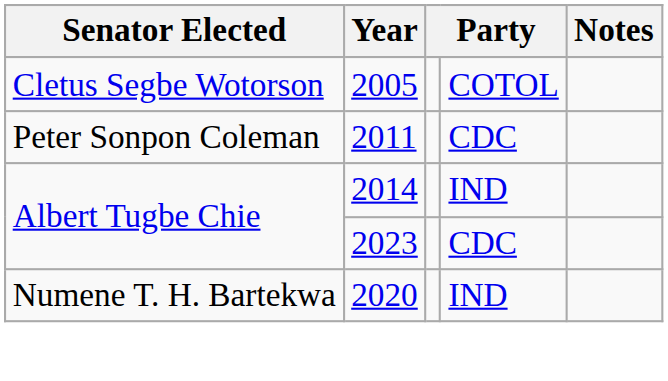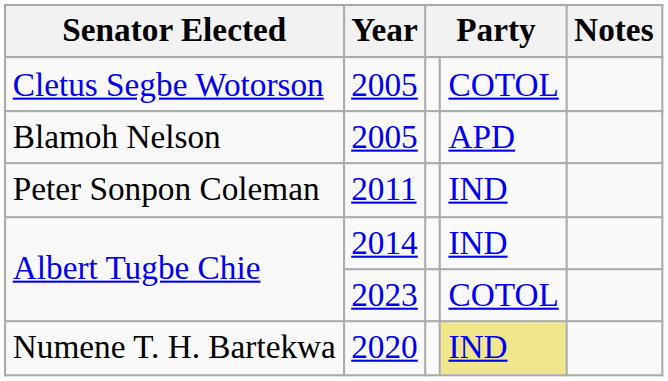+ row: (117, 136)
(483, 136) CDC -> (478, 189) IND
(483, 242) CDC -> (504, 294) COTOL
(478, 294) no background -> (478, 347) khaki background
